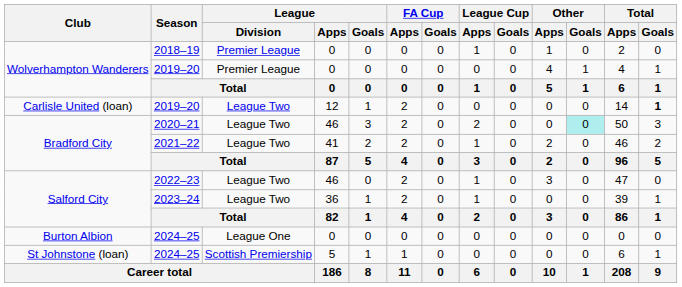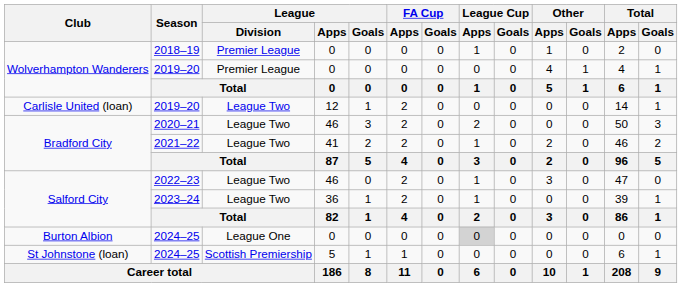(658, 106) bold -> (658, 106) normal
(585, 124) paleturquoise background -> (585, 124) no background
(477, 236) no background -> (477, 236) lightgrey background
